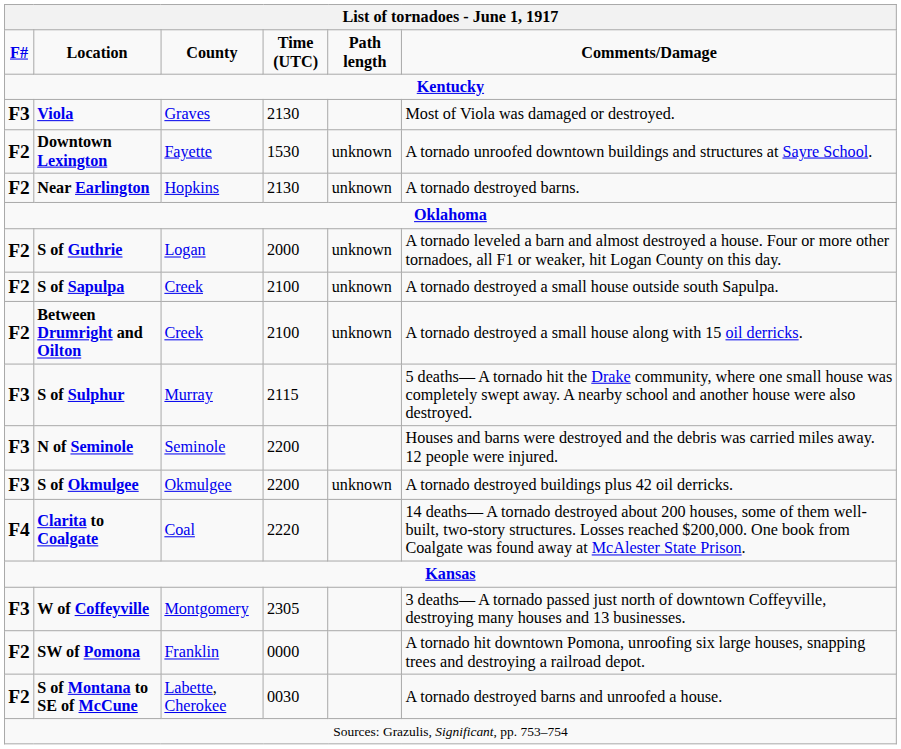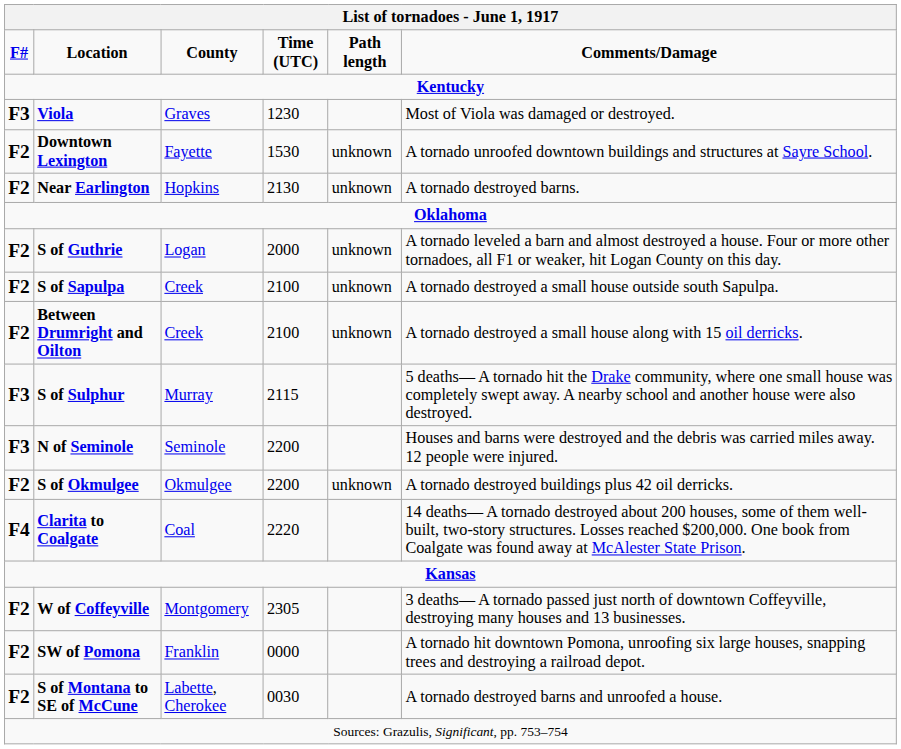(283, 114) 2130 -> (283, 114) 1230
(19, 484) F3 -> (19, 484) F2
(19, 608) F3 -> (19, 608) F2
